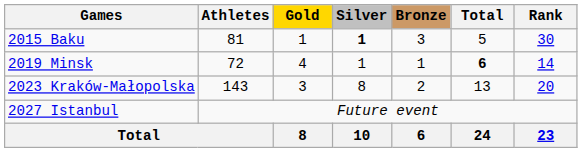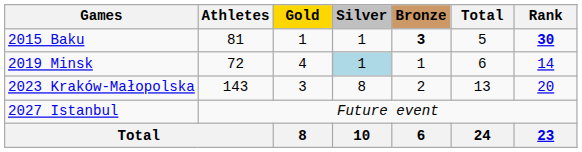(362, 40) bold -> (362, 40) normal
(421, 40) normal -> (421, 40) bold
(546, 40) normal -> (546, 40) bold
(362, 64) no background -> (362, 64) lightblue background
(482, 64) bold -> (482, 64) normal
